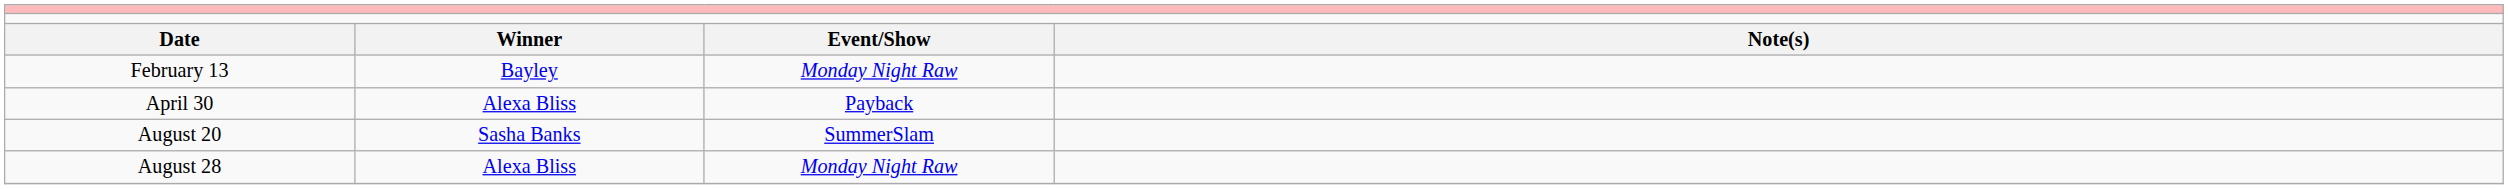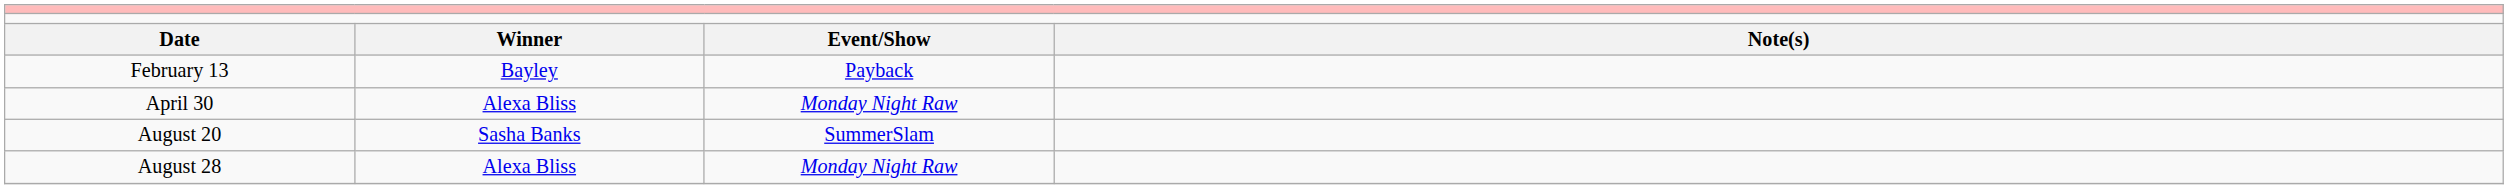(879, 71) Monday Night Raw -> (879, 71) Payback
(879, 103) Payback -> (879, 103) Monday Night Raw
